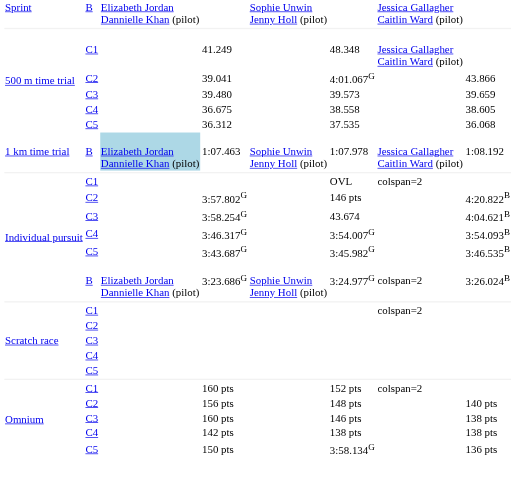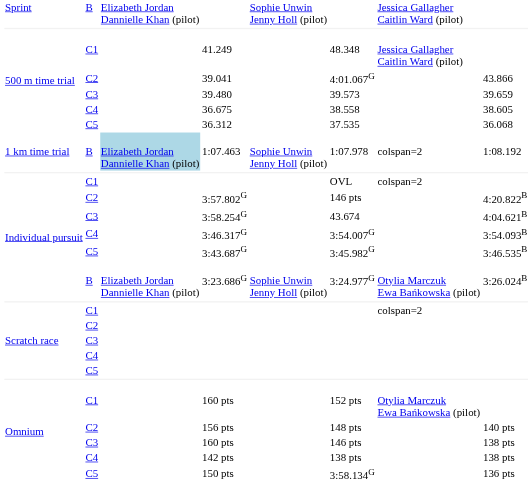(420, 158) Jessica Gallagher Caitlin Ward (pilot) -> (400, 151) colspan=2
(400, 280) colspan=2 -> (429, 286) Otylia Marczuk Ewa Bańkowska (pilot)
(400, 388) colspan=2 -> (429, 406) Otylia Marczuk Ewa Bańkowska (pilot)
